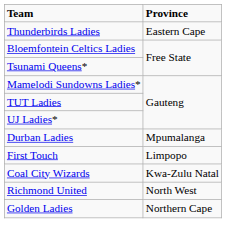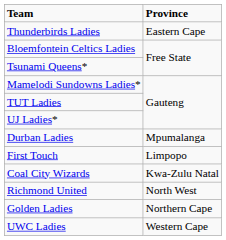+ row: (36, 226)
